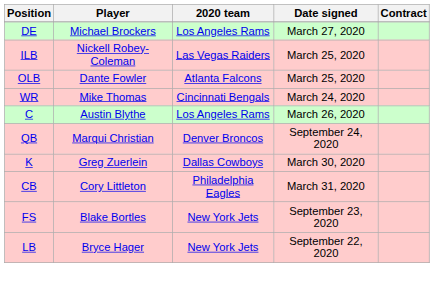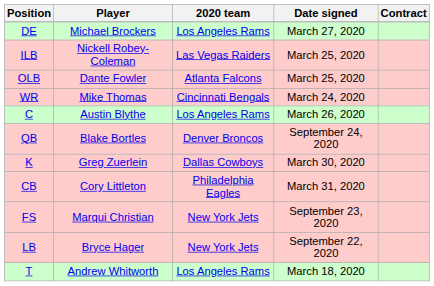(113, 138) Marqui Christian -> (113, 138) Blake Bortles
(113, 217) Blake Bortles -> (113, 217) Marqui Christian
+ row: (29, 271)
